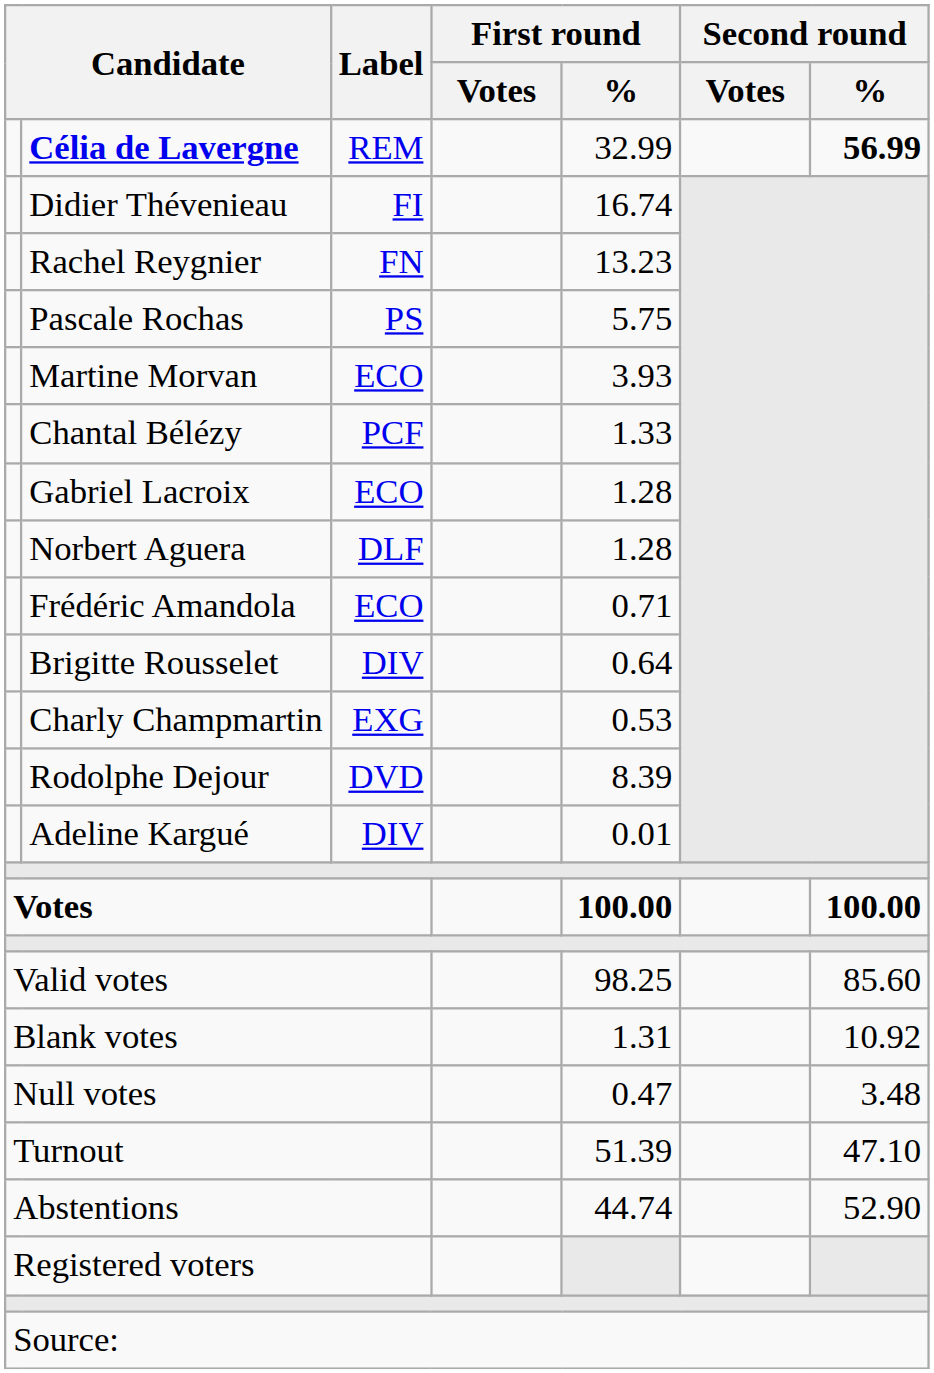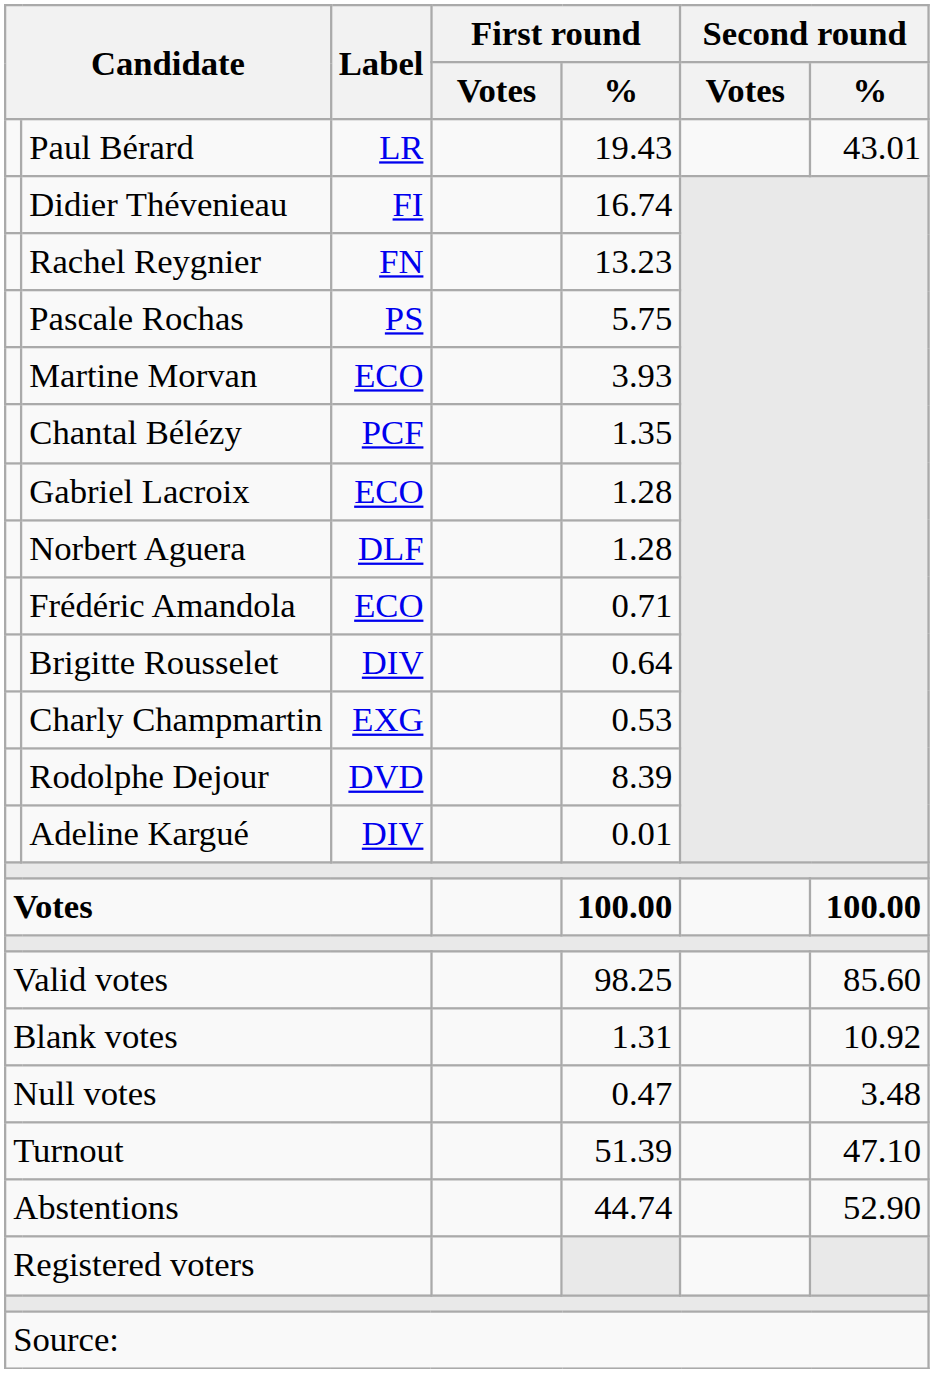- row: (164, 147)
+ row: (112, 147)
(642, 433) 1.33 -> (642, 433) 1.35
